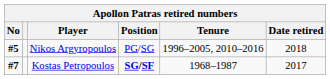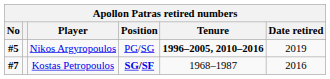(213, 48) normal -> (213, 48) bold
(296, 48) 2018 -> (296, 48) 2019
(296, 66) 2017 -> (296, 66) 2016
